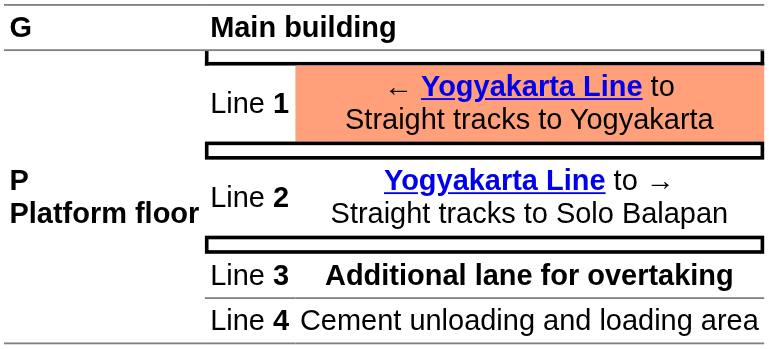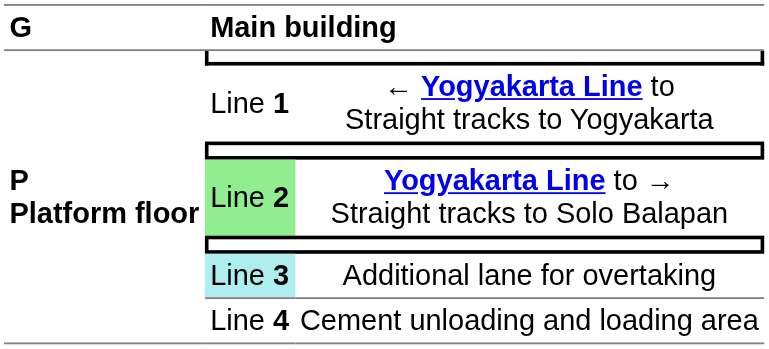(529, 103) lightsalmon background -> (529, 103) no background
(250, 197) no background -> (250, 197) lightgreen background
(250, 275) no background -> (250, 275) paleturquoise background
(529, 275) bold -> (529, 275) normal
